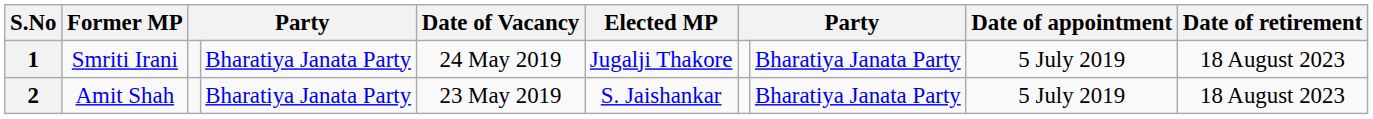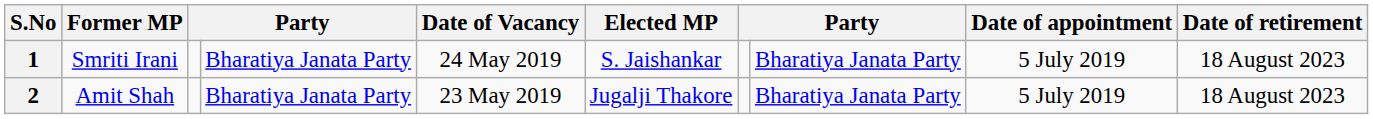(661, 58) Jugalji Thakore -> (661, 58) S. Jaishankar
(661, 95) S. Jaishankar -> (661, 95) Jugalji Thakore
